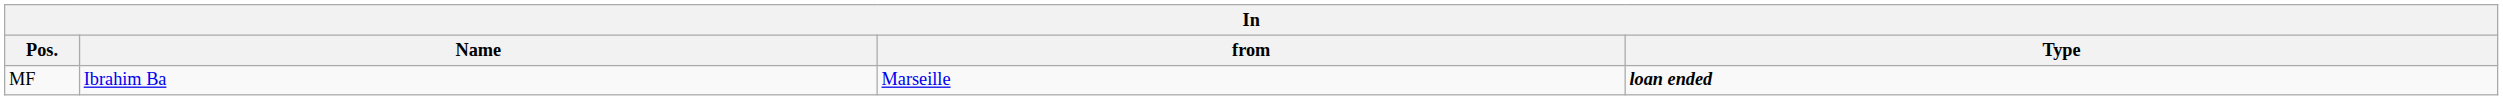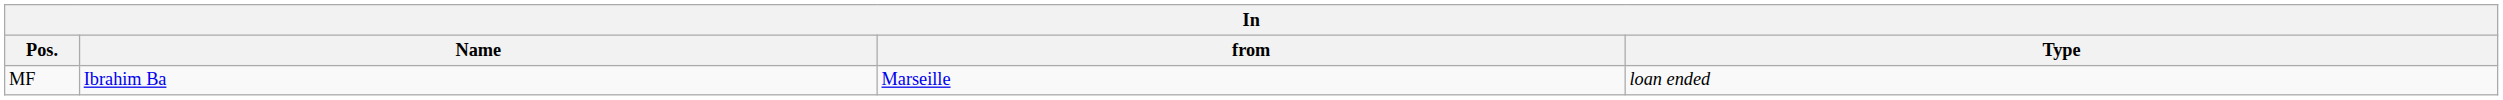(1671, 80) bold -> (1670, 80) normal
